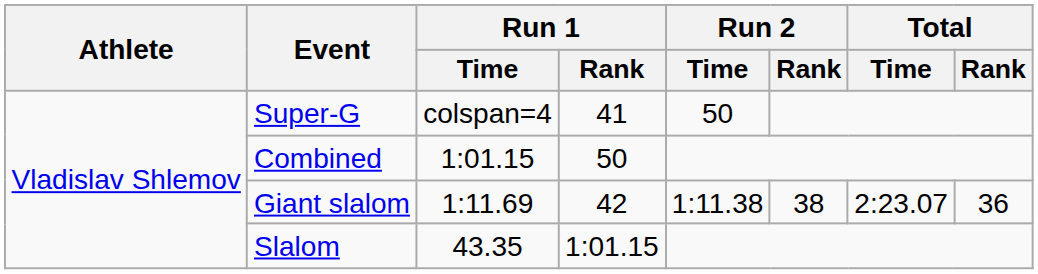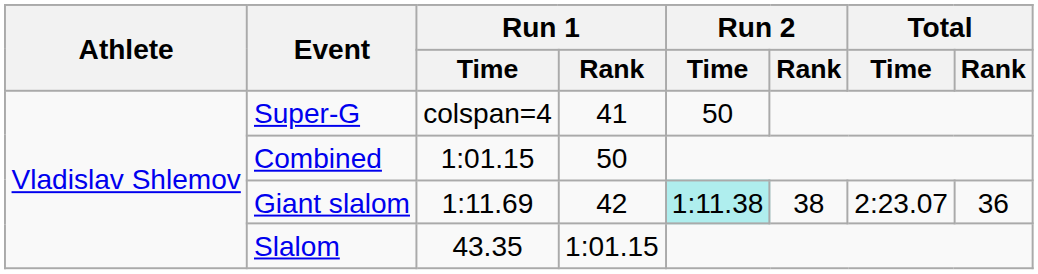(718, 202) no background -> (718, 202) paleturquoise background
